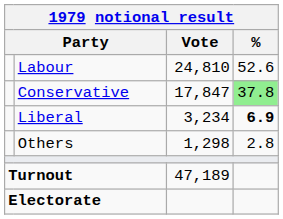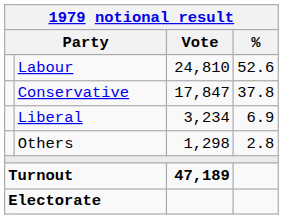(256, 93) lightgreen background -> (256, 93) no background
(260, 118) bold -> (260, 118) normal
(202, 176) normal -> (202, 176) bold
